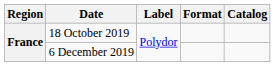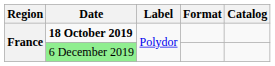(89, 33) normal -> (91, 33) bold
(91, 52) no background -> (91, 52) lightgreen background
